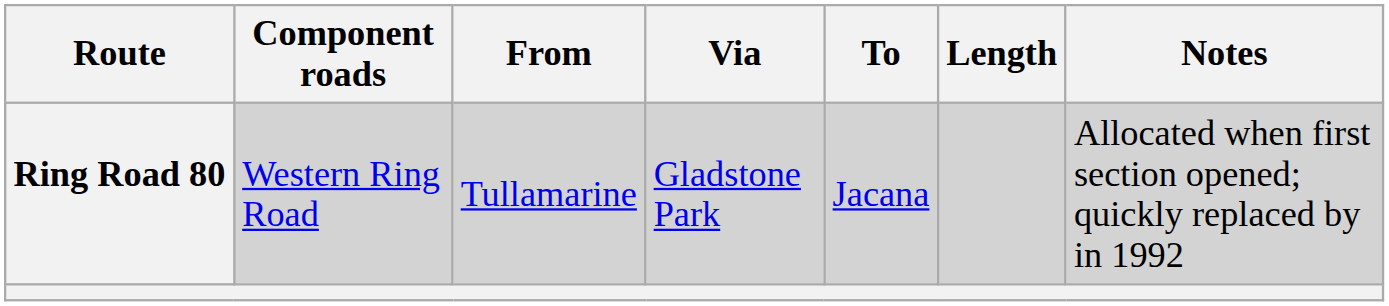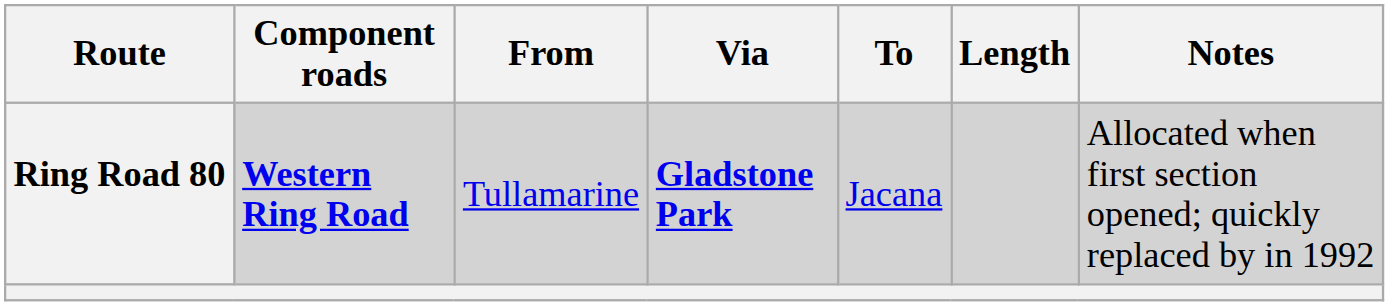(341, 193) normal -> (325, 193) bold
(727, 193) normal -> (735, 193) bold
